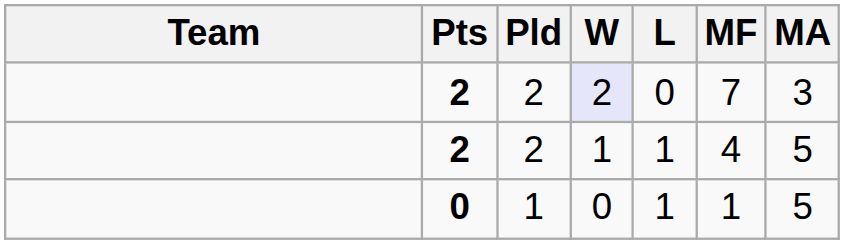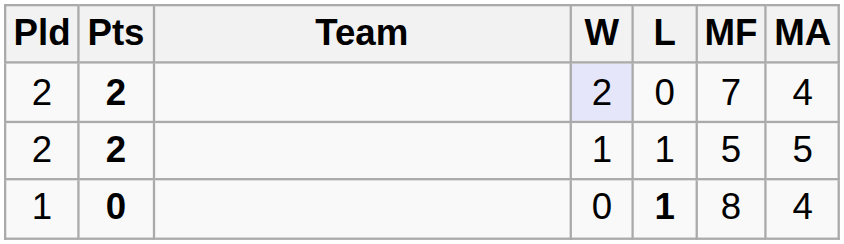columns swapped: (214, 33) <-> (534, 33)
(803, 91) 3 -> (803, 91) 4
(731, 149) 4 -> (731, 149) 5
(665, 207) normal -> (665, 207) bold
(731, 207) 1 -> (731, 207) 8
(803, 207) 5 -> (803, 207) 4
